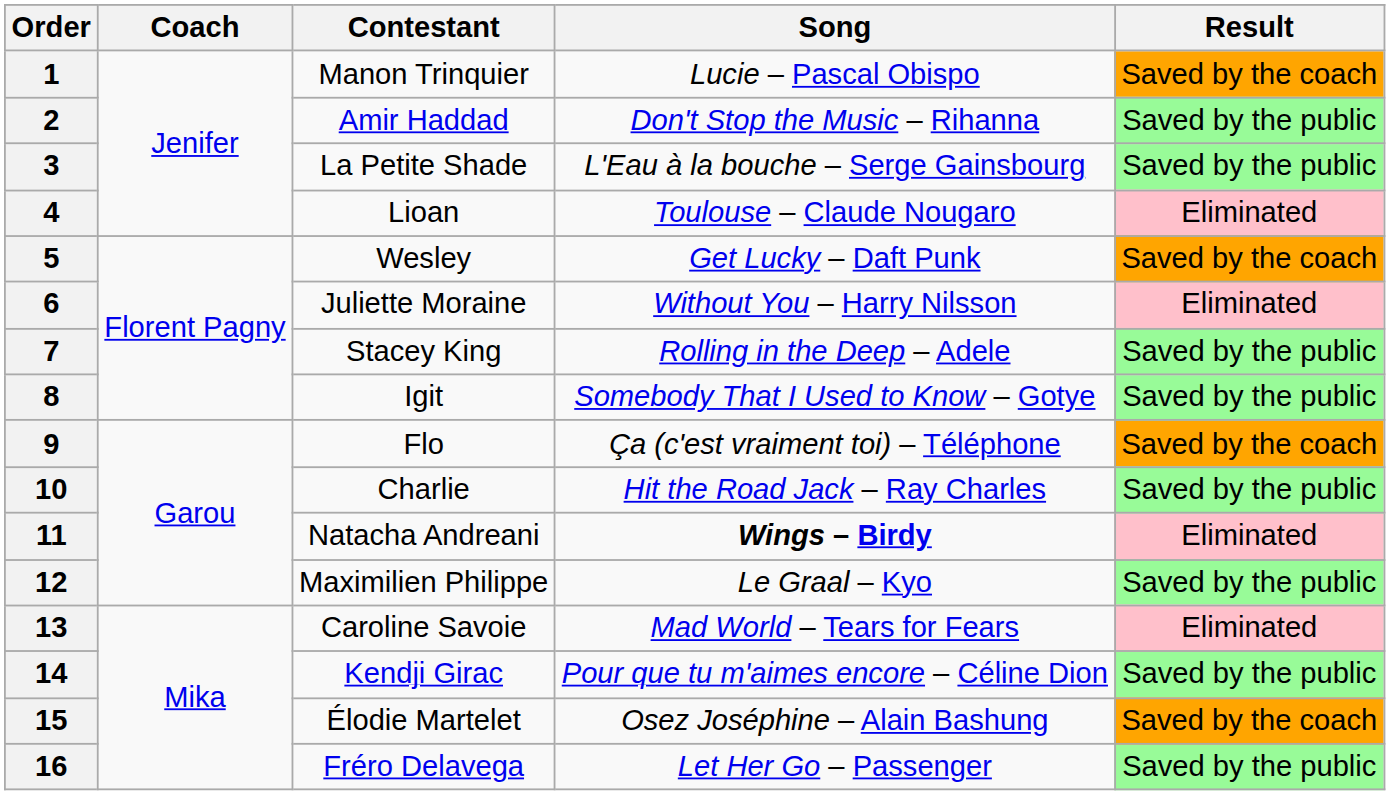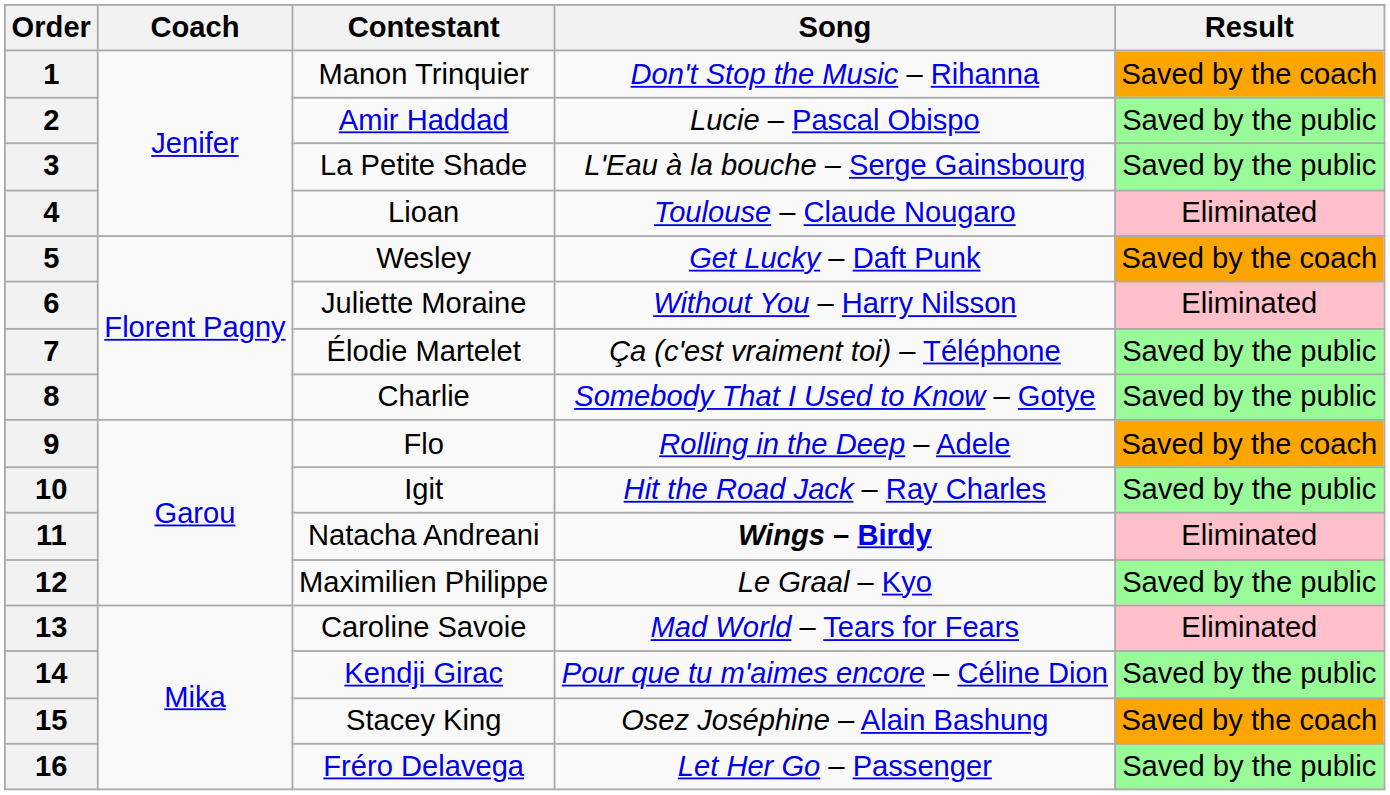(835, 73) Lucie – Pascal Obispo -> (835, 73) Don't Stop the Music – Rihanna
(835, 119) Don't Stop the Music – Rihanna -> (835, 119) Lucie – Pascal Obispo
(424, 350) Stacey King -> (424, 350) Élodie Martelet
(835, 350) Rolling in the Deep – Adele -> (835, 350) Ça (c'est vraiment toi) – Téléphone
(424, 397) Igit -> (424, 397) Charlie
(835, 443) Ça (c'est vraiment toi) – Téléphone -> (835, 443) Rolling in the Deep – Adele
(424, 489) Charlie -> (424, 489) Igit
(424, 720) Élodie Martelet -> (424, 720) Stacey King
